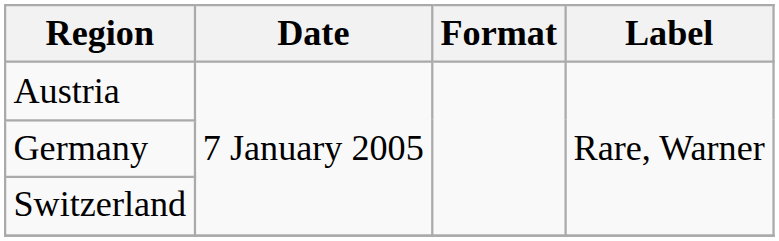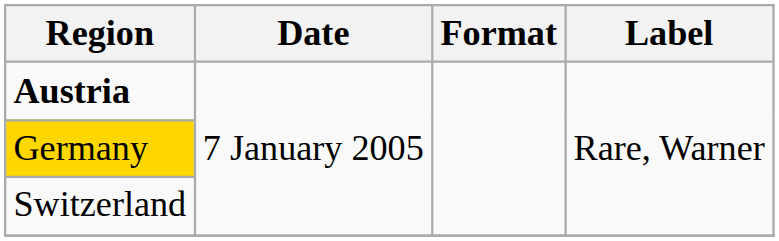(67, 90) normal -> (72, 90) bold
(81, 147) no background -> (81, 147) gold background
